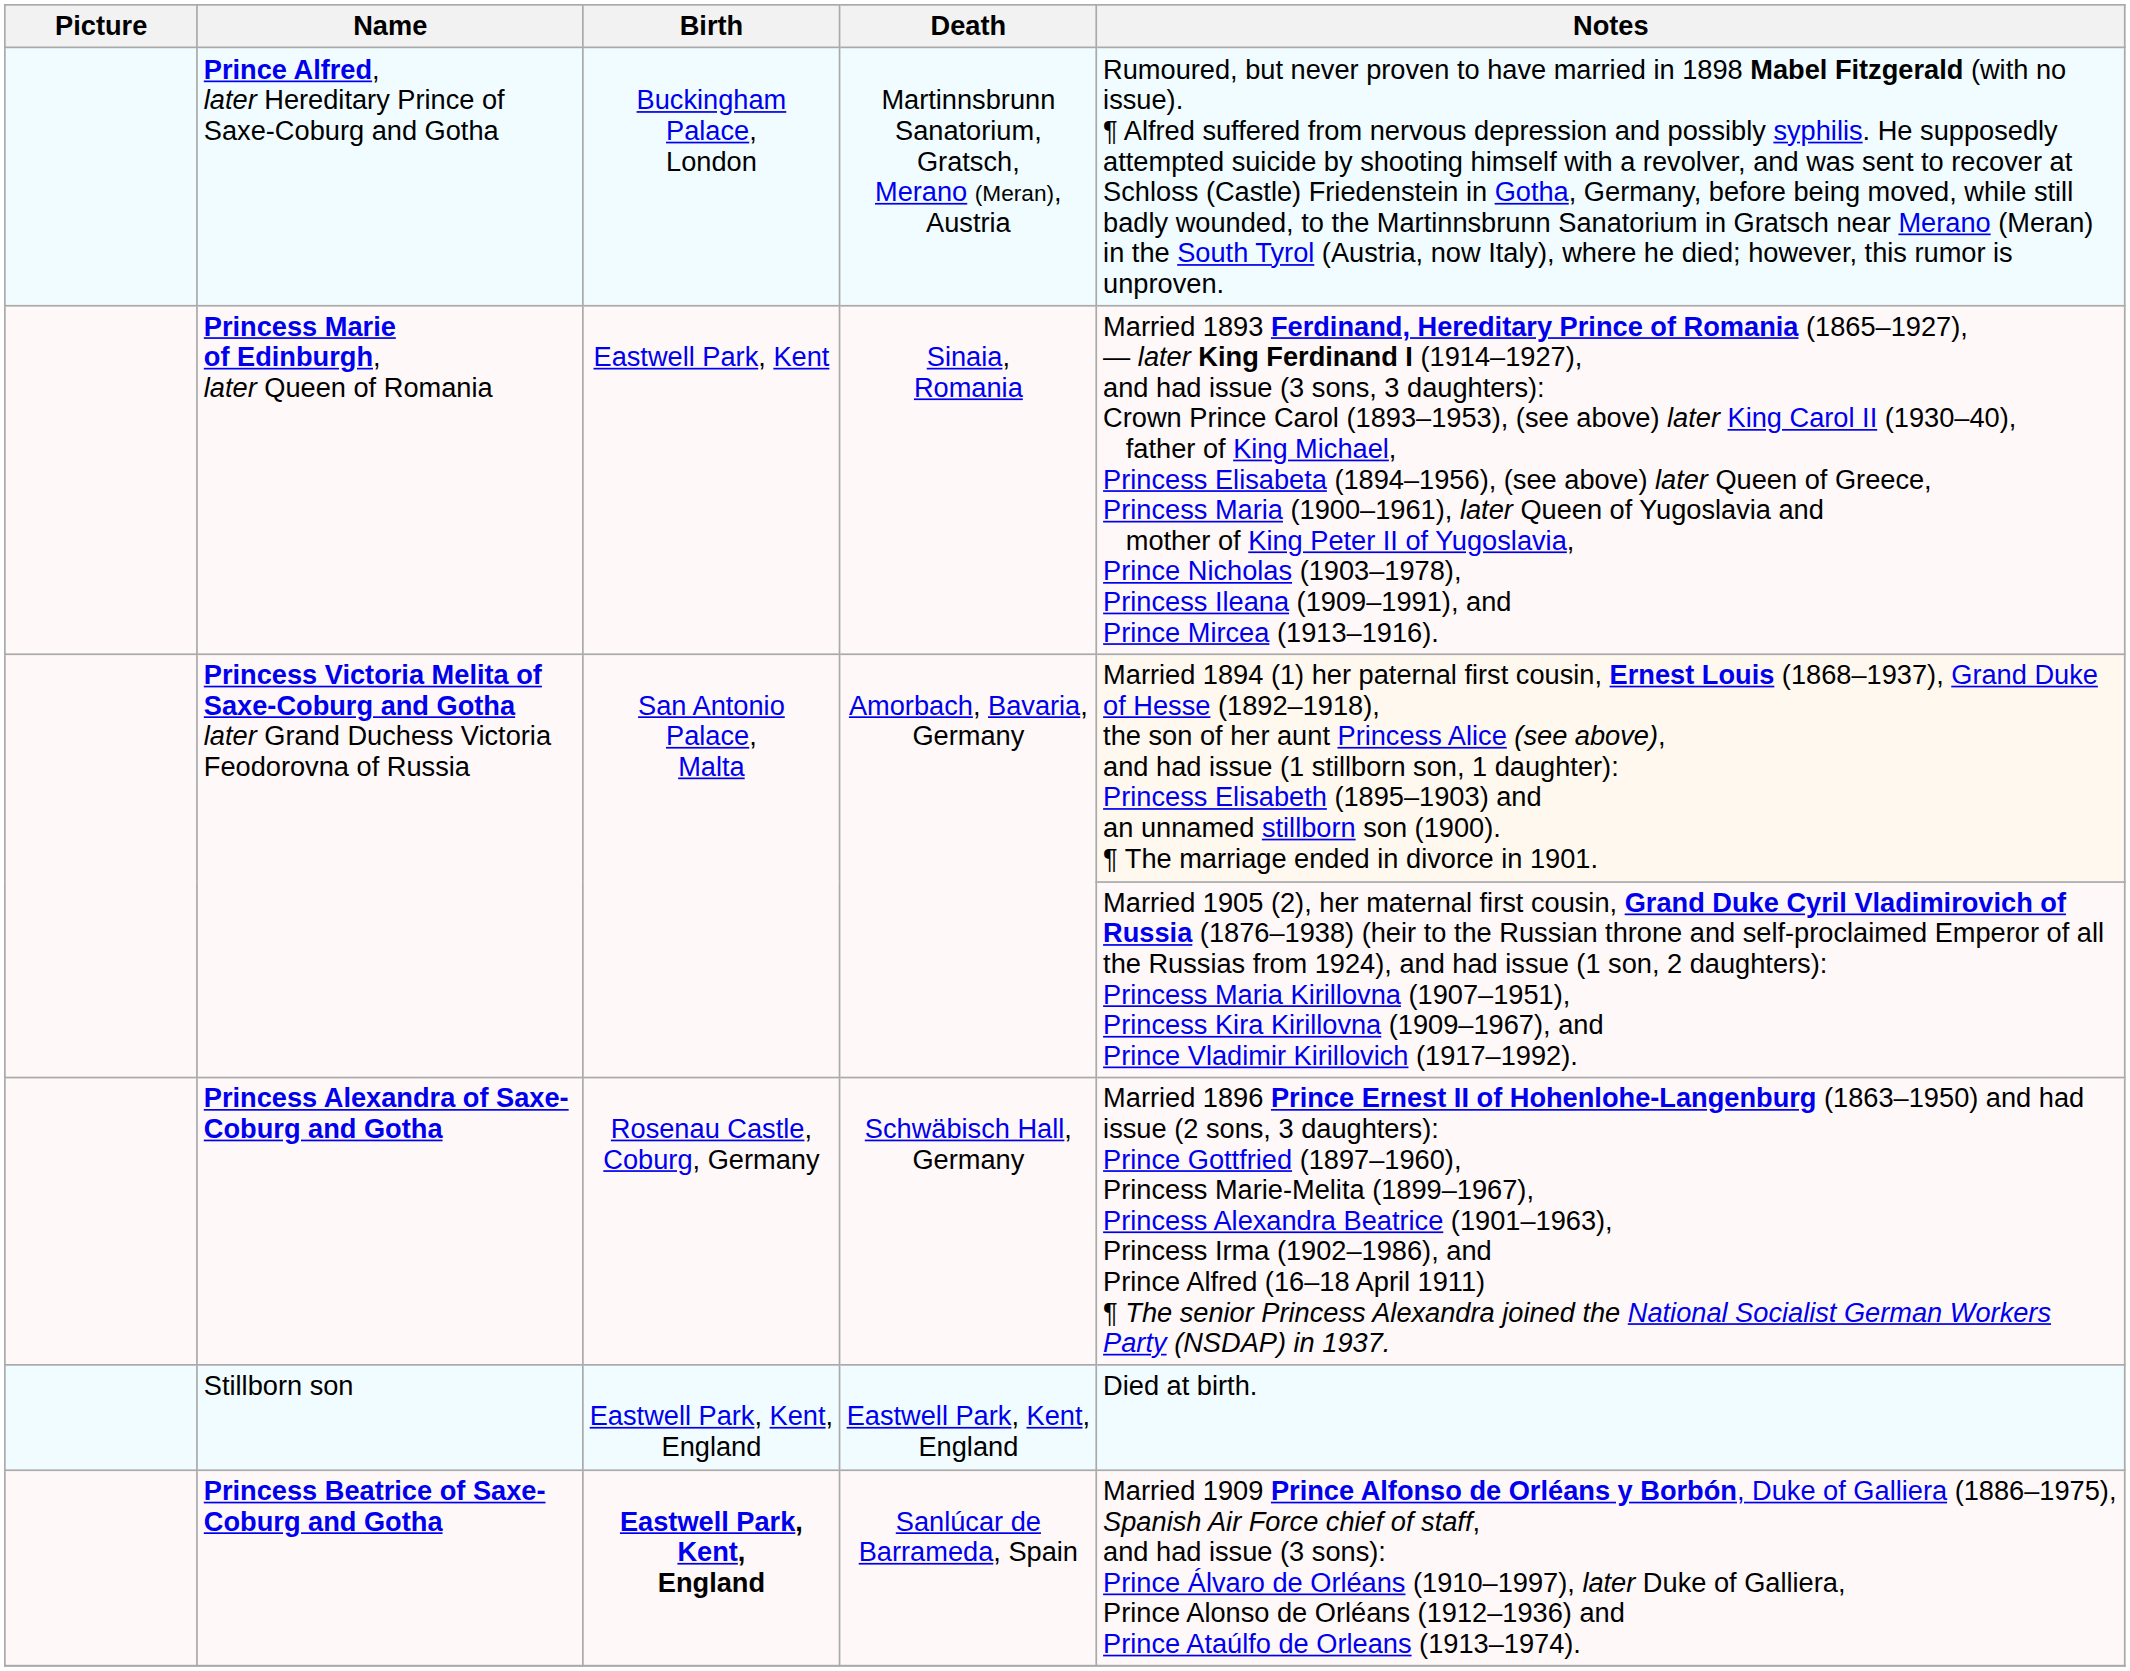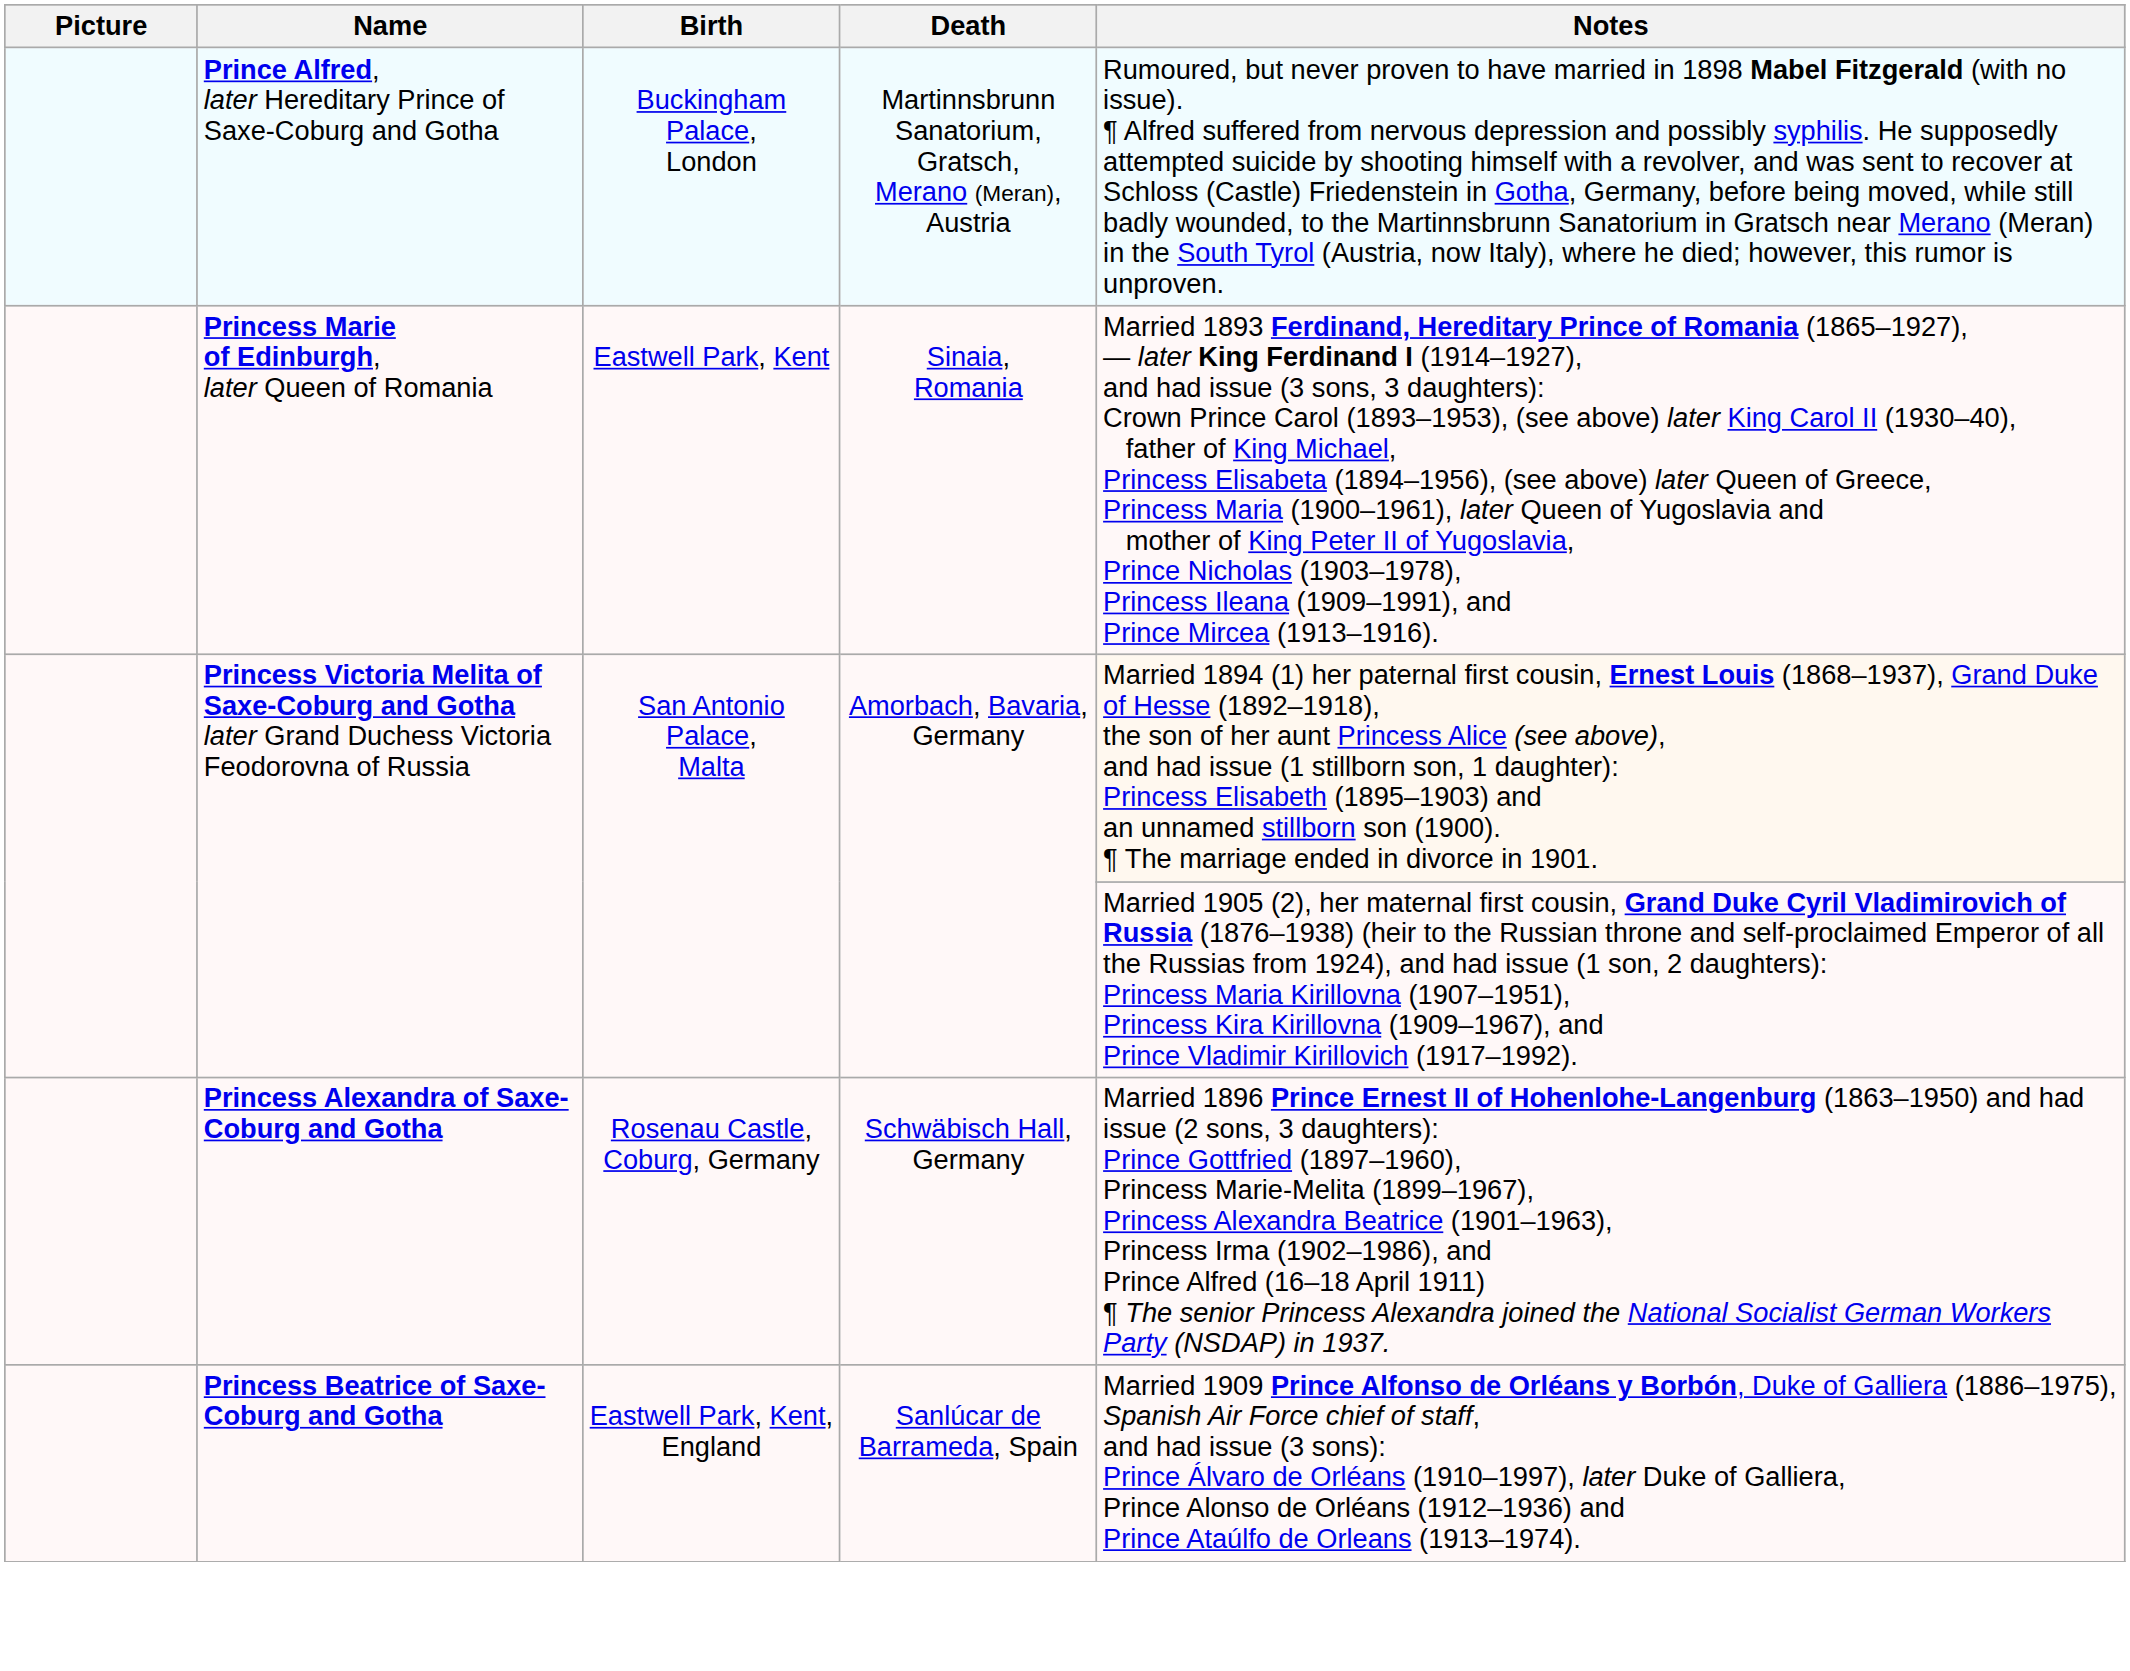- row: (279, 1386)
(711, 1552) bold -> (711, 1432) normal
